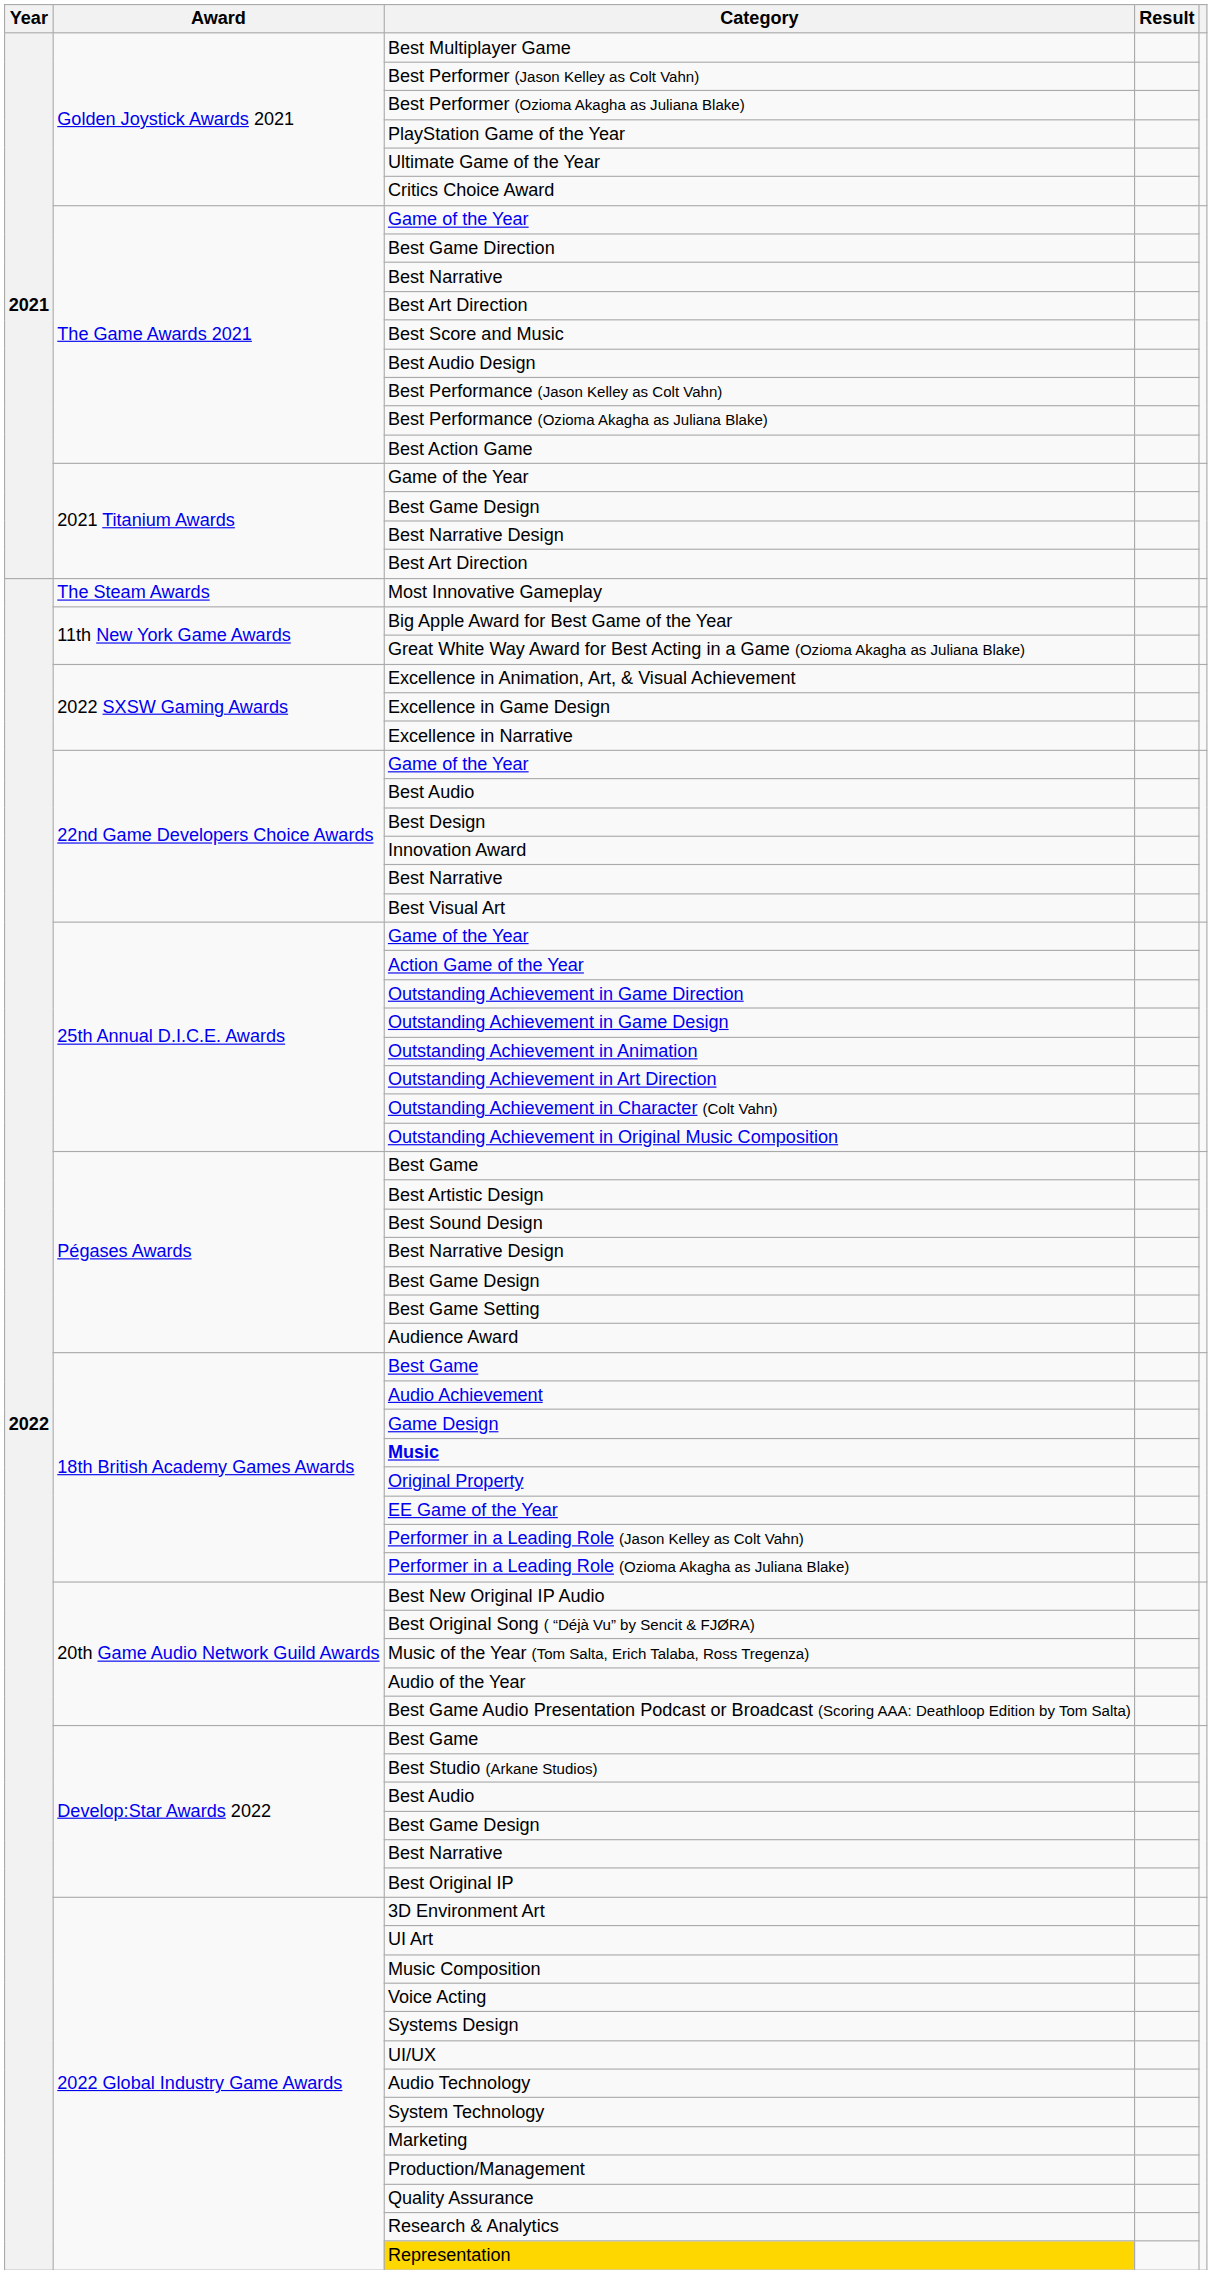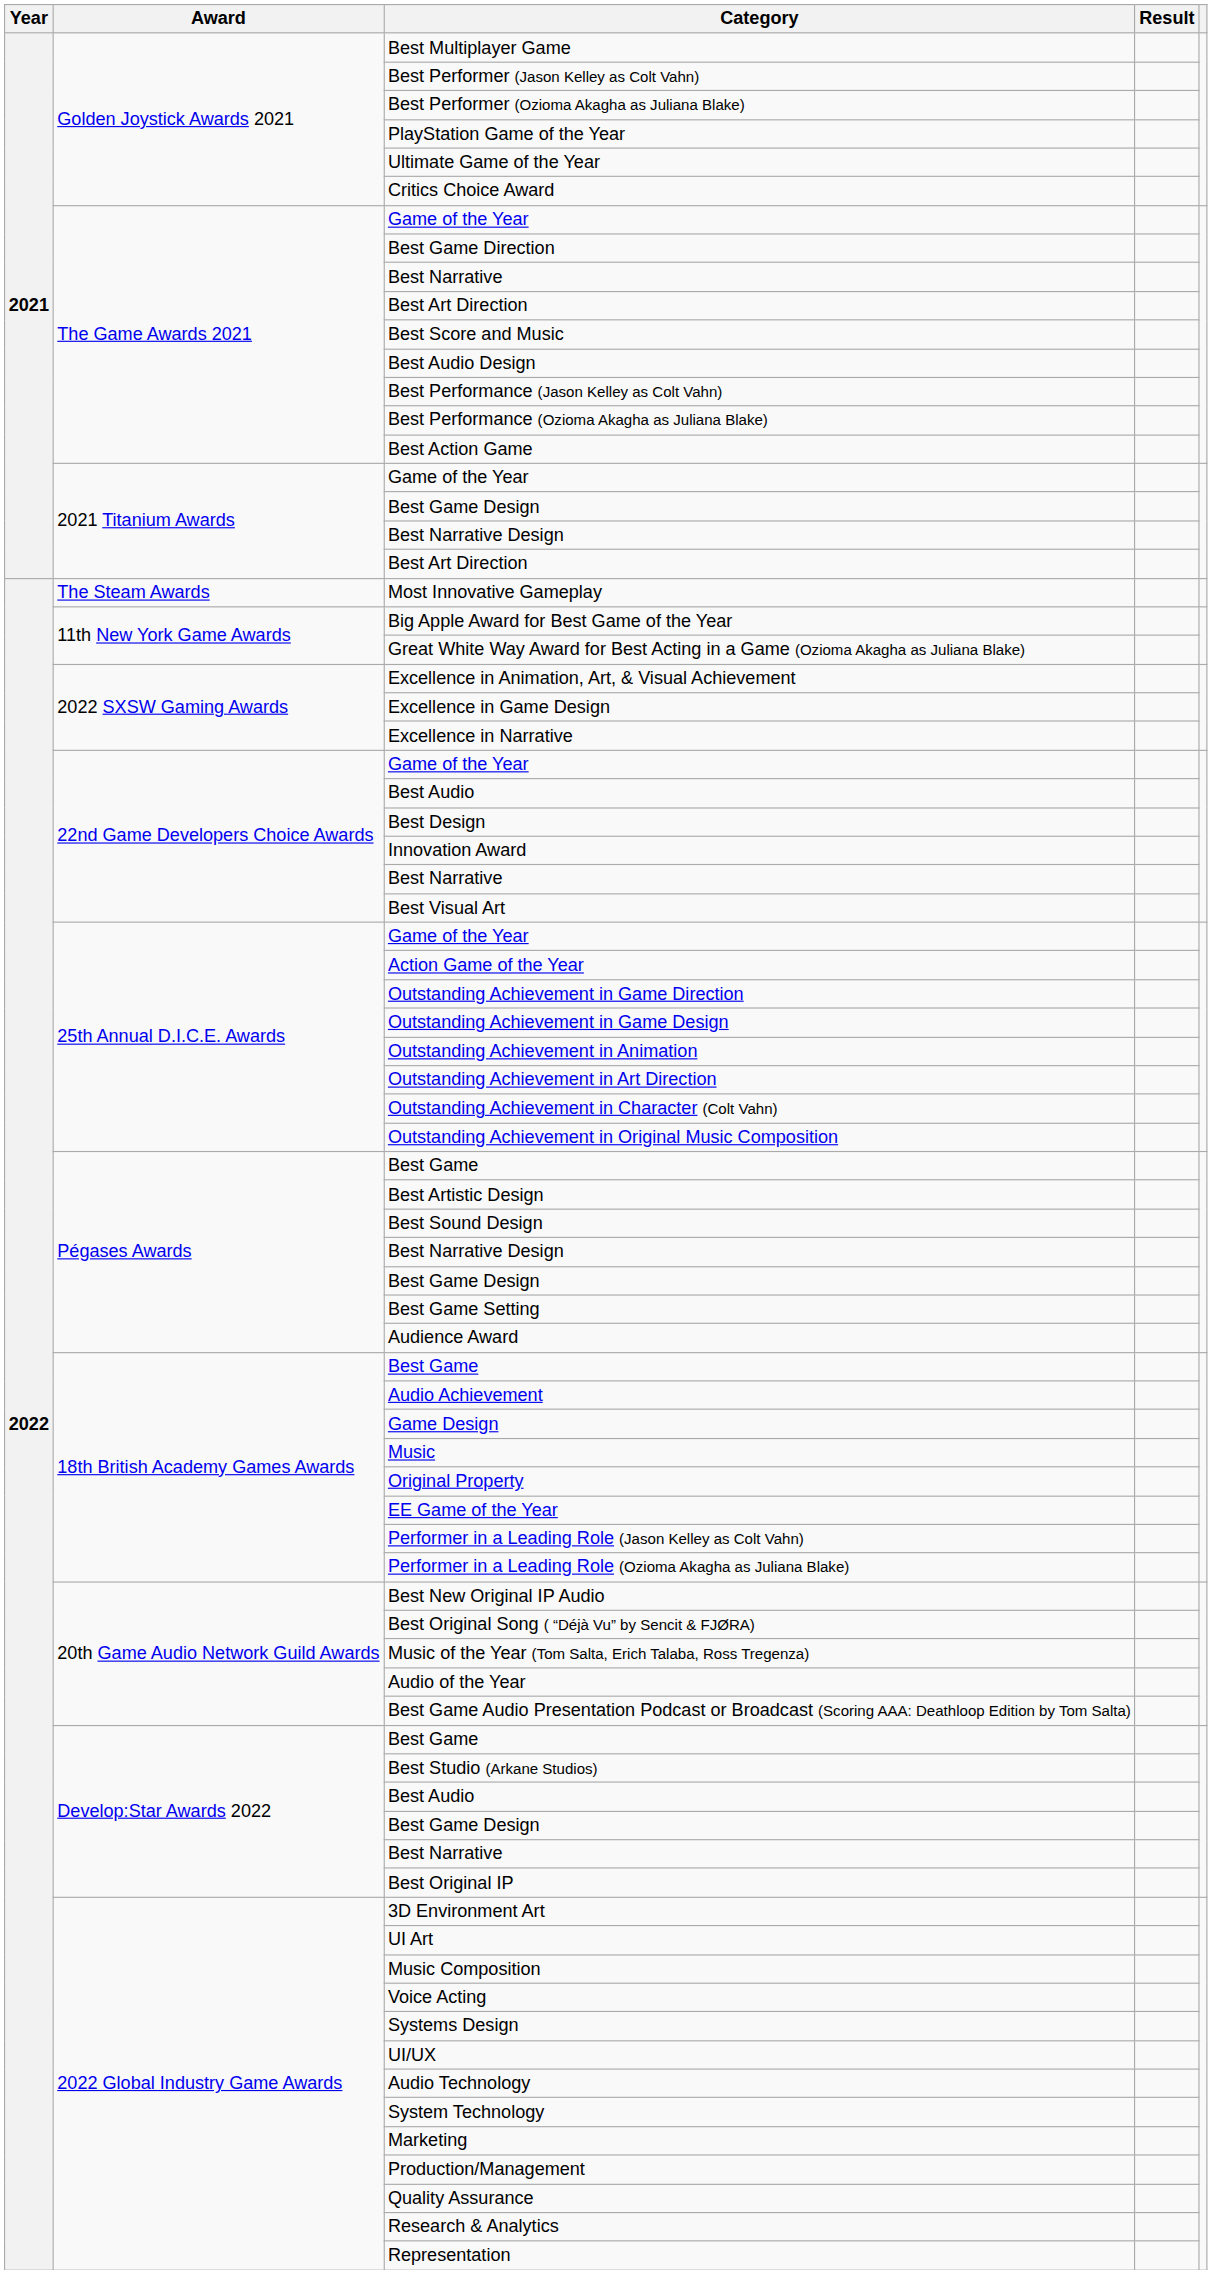(414, 1452) bold -> (412, 1452) normal
(449, 2255) gold background -> (449, 2255) no background
